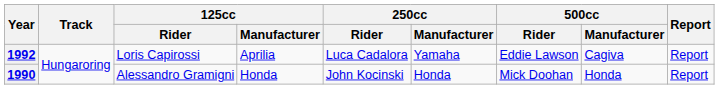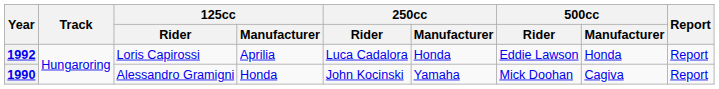(437, 55) Yamaha -> (432, 55) Honda
(604, 55) Cagiva -> (603, 55) Honda
(432, 75) Honda -> (437, 75) Yamaha
(603, 75) Honda -> (604, 75) Cagiva
